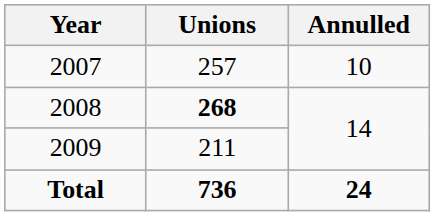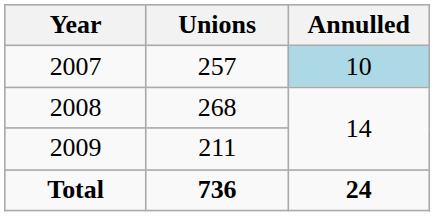(359, 66) no background -> (359, 66) lightblue background
(217, 107) bold -> (217, 107) normal
